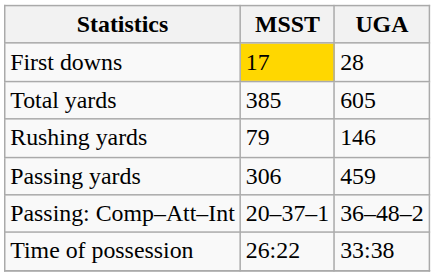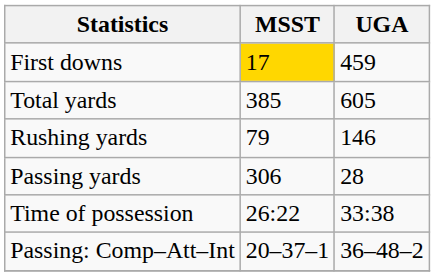(352, 62) 28 -> (358, 62) 459
(358, 175) 459 -> (352, 175) 28
rows swapped: (123, 213) <-> (102, 251)
